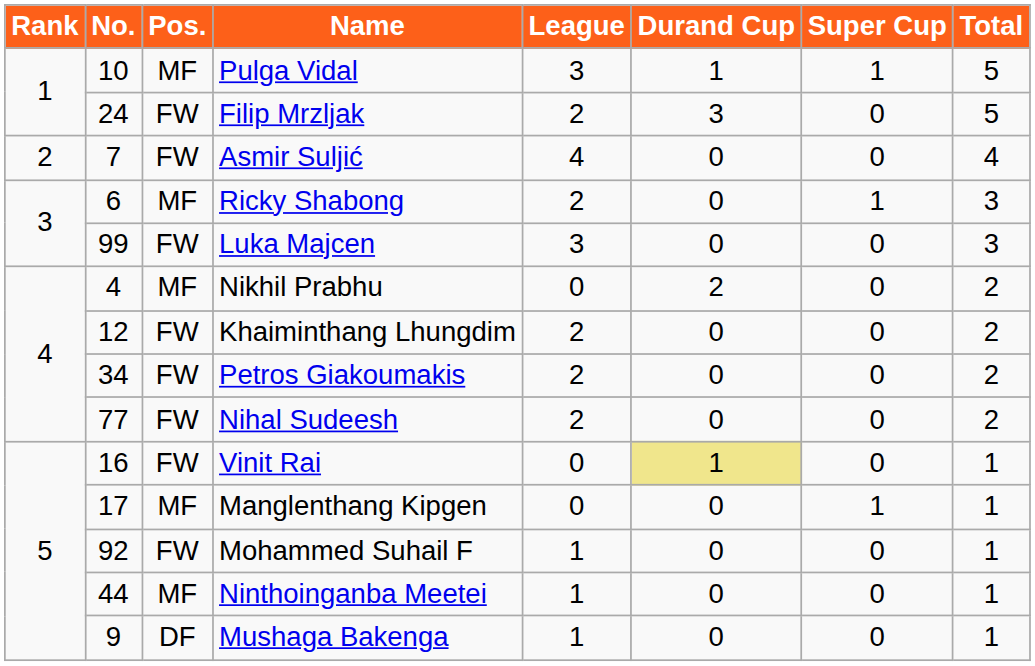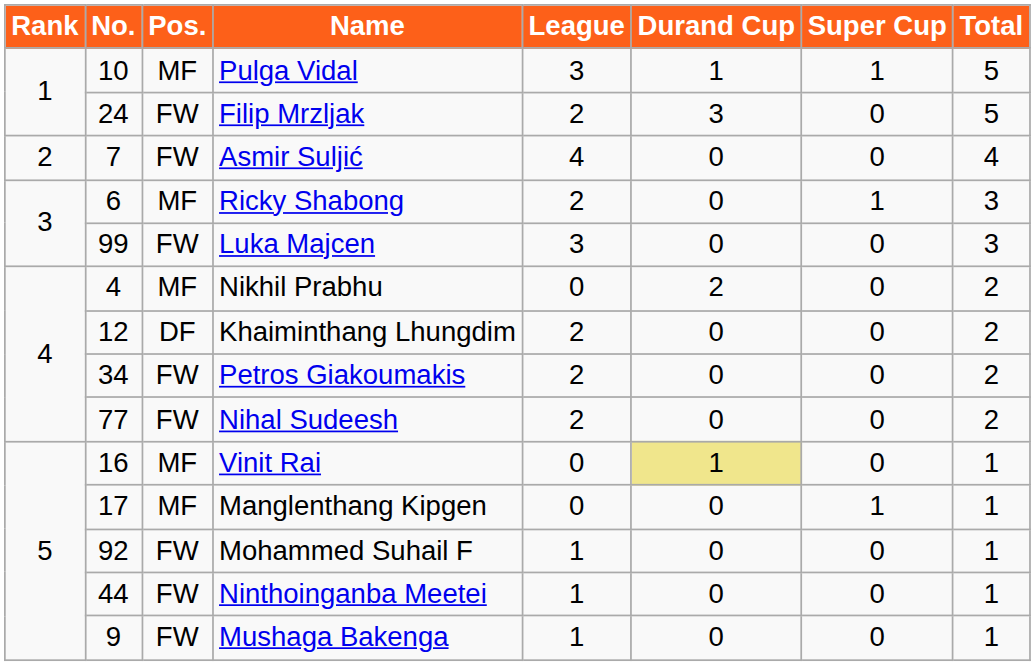(177, 331) FW -> (177, 331) DF
(177, 462) FW -> (177, 462) MF
(177, 593) MF -> (177, 593) FW
(177, 637) DF -> (177, 637) FW
